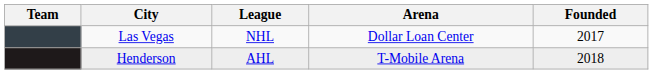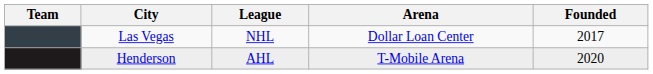(591, 58) 2018 -> (591, 58) 2020
